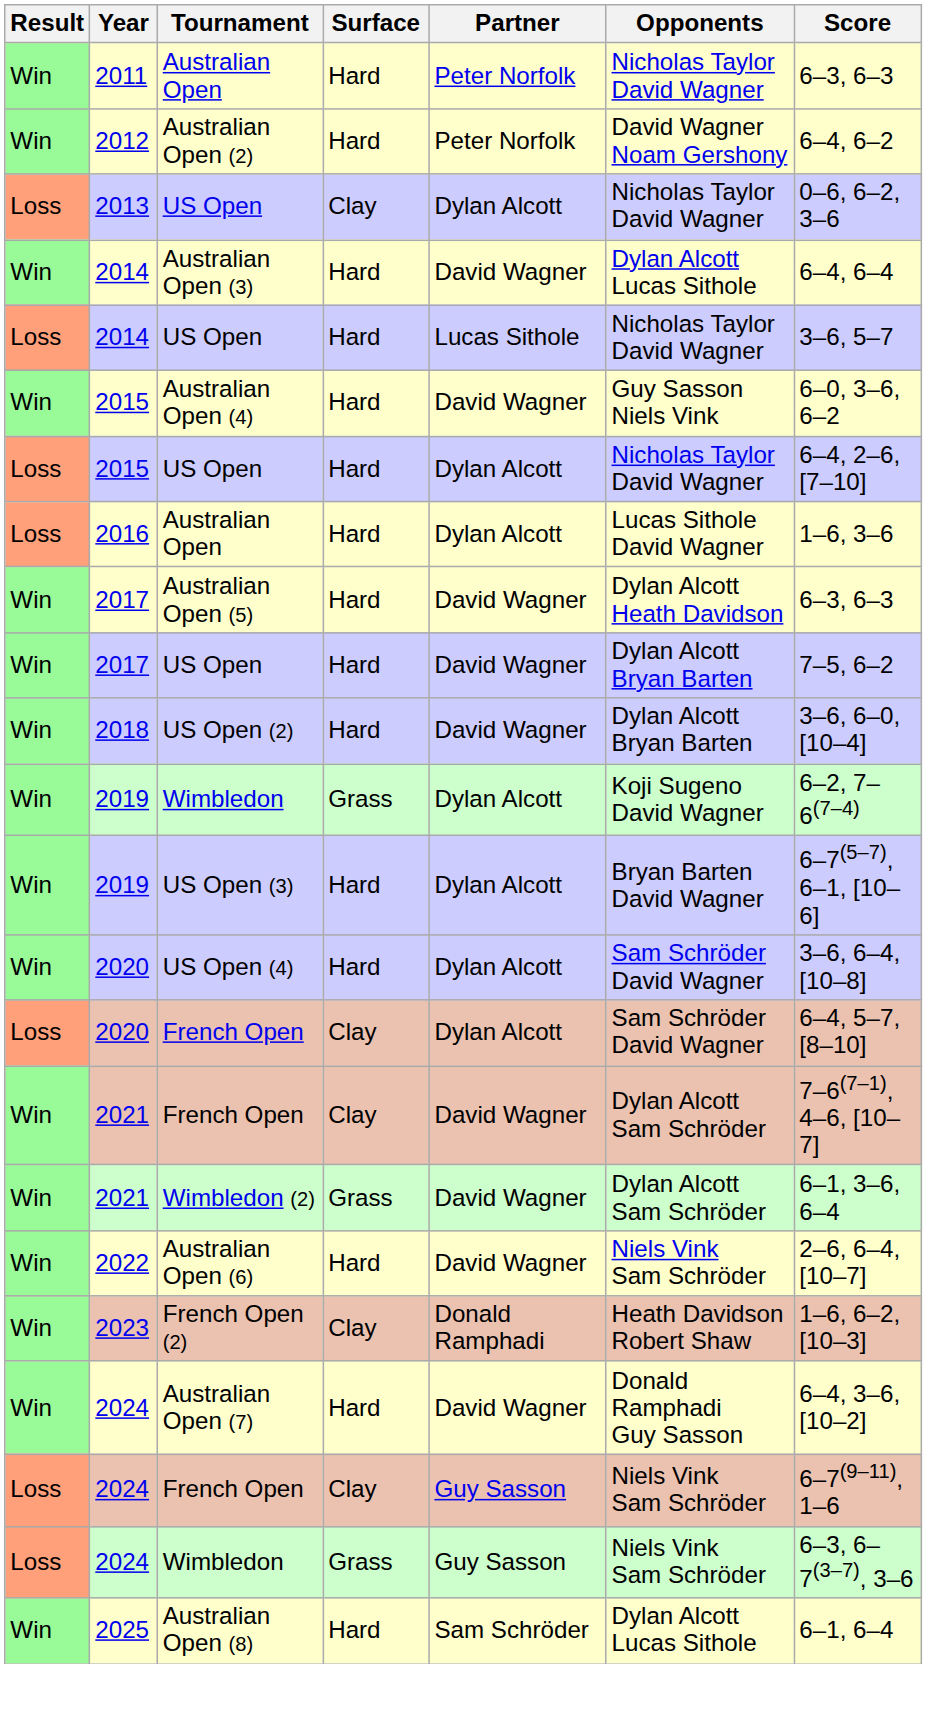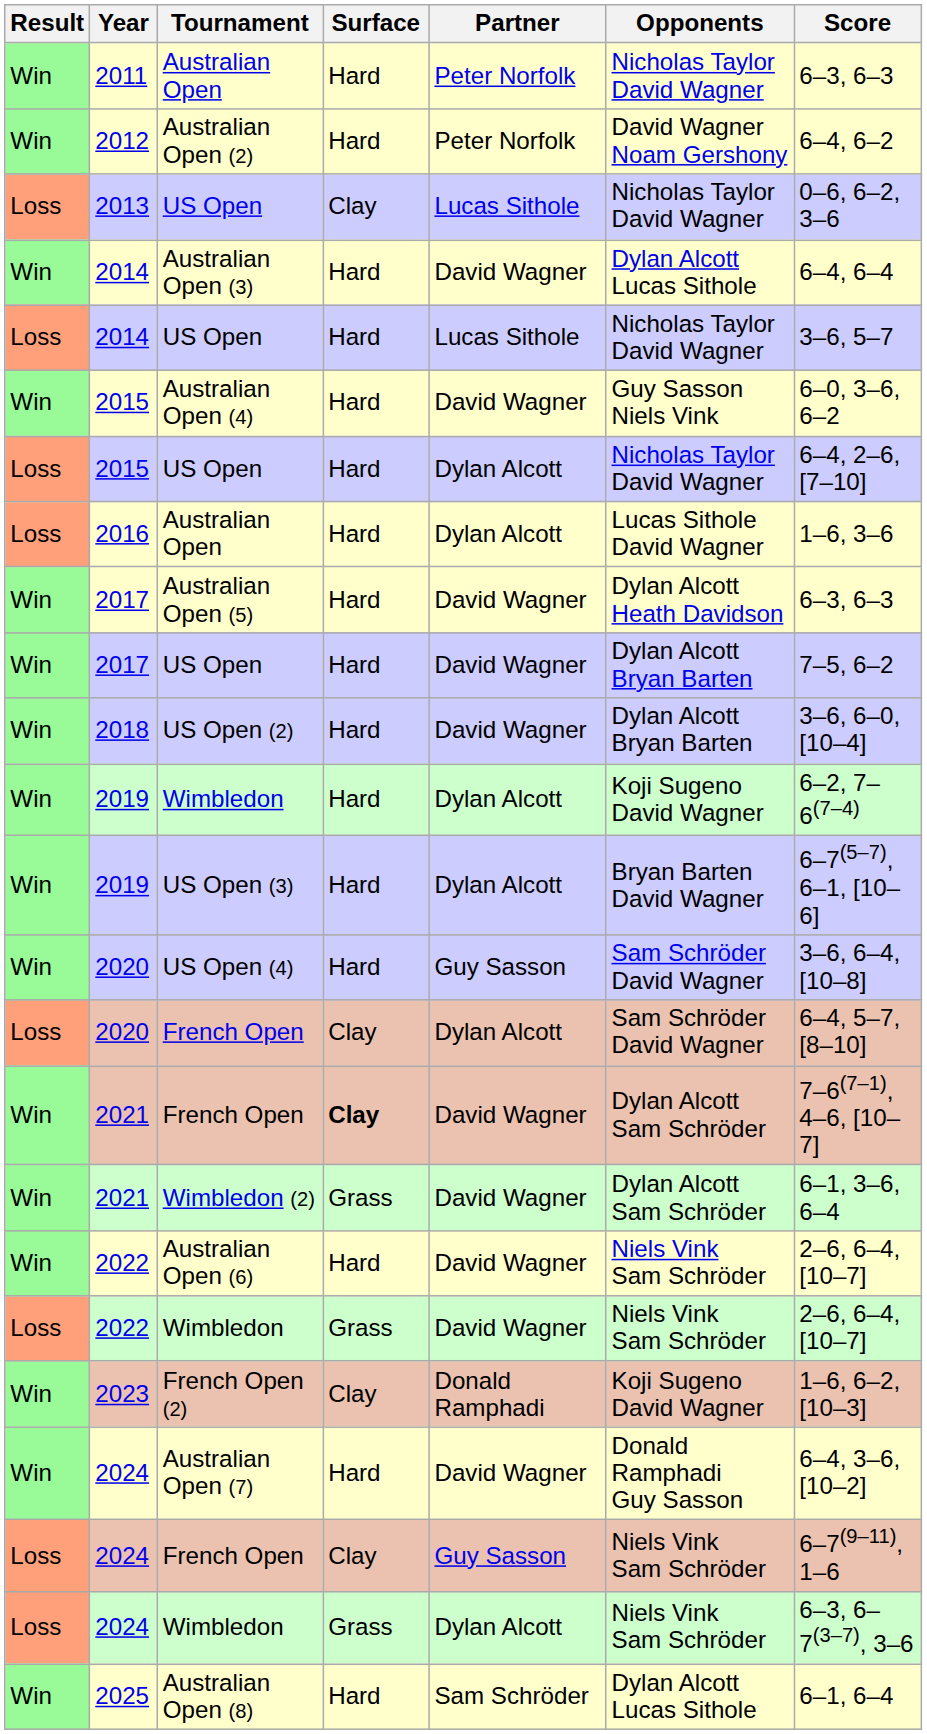(498, 206) Dylan Alcott -> (507, 206) Lucas Sithole
(360, 799) Grass -> (354, 799) Hard
(498, 967) Dylan Alcott -> (500, 967) Guy Sasson
(352, 1115) normal -> (354, 1115) bold
+ row: (122, 1328)
(697, 1328) Heath Davidson Robert Shaw -> (688, 1393) Koji Sugeno David Wagner
(500, 1561) Guy Sasson -> (498, 1627) Dylan Alcott
